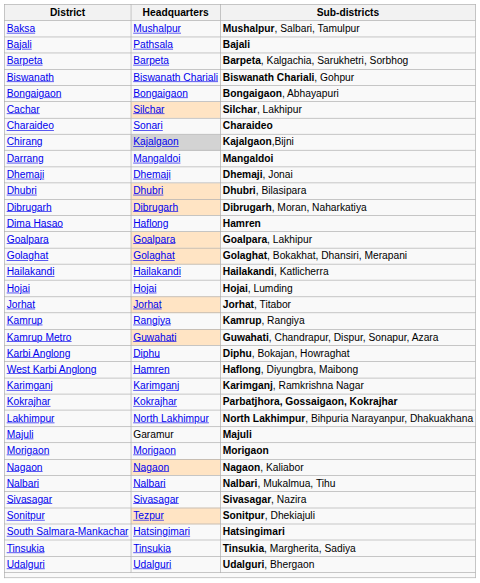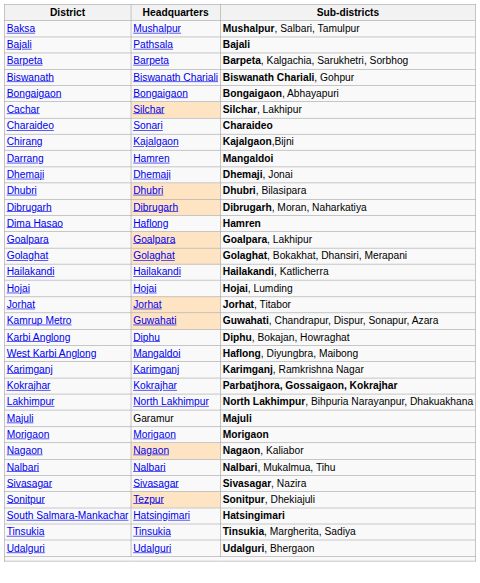(156, 142) lightgrey background -> (156, 142) no background
(157, 158) Mangaldoi -> (151, 158) Hamren
- row: (25, 321)
(151, 369) Hamren -> (157, 353) Mangaldoi
